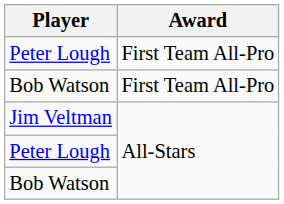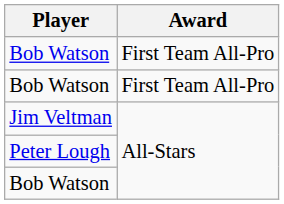(60, 53) Peter Lough -> (59, 53) Bob Watson
